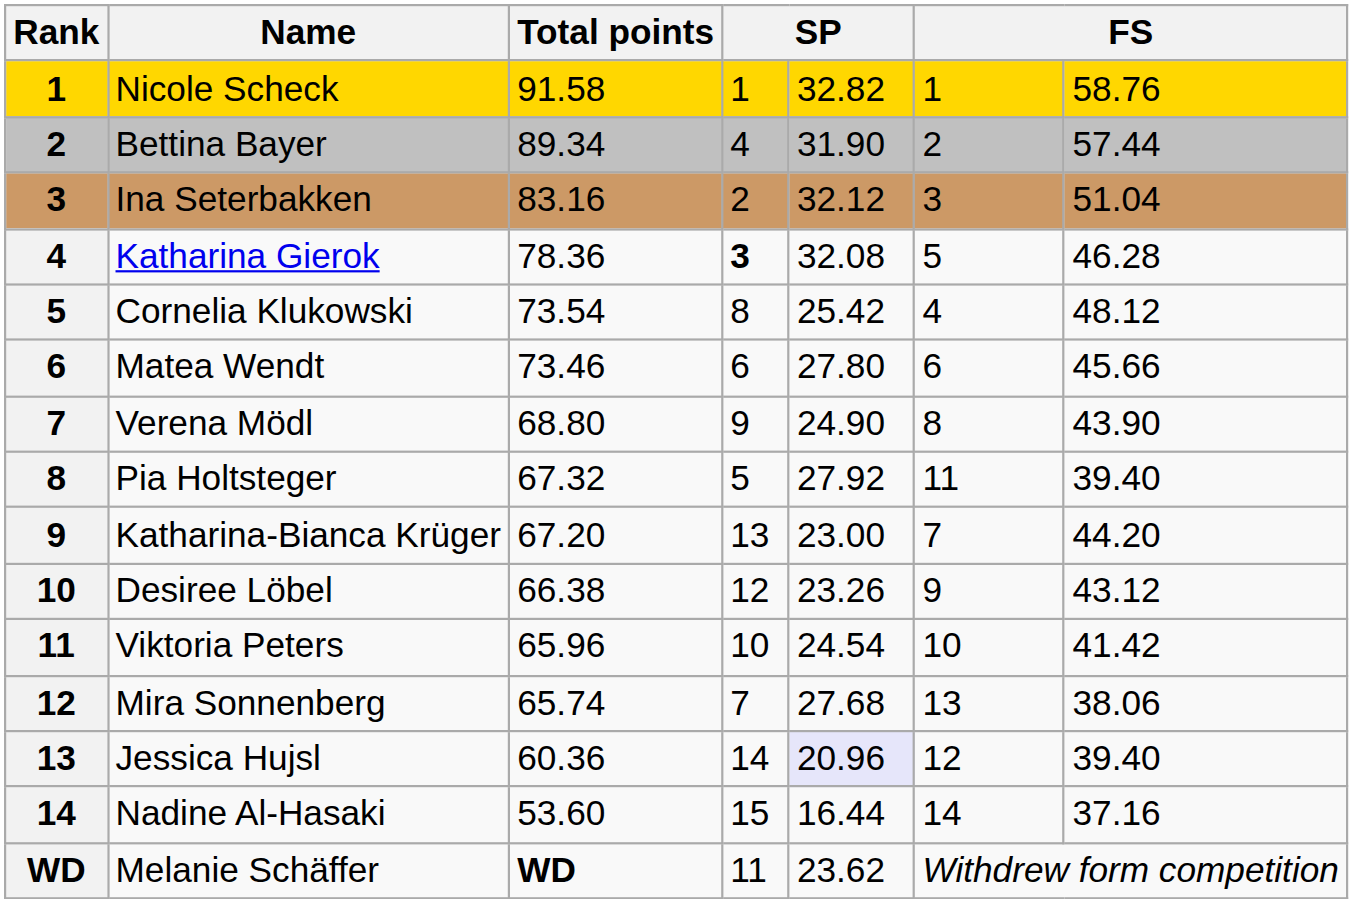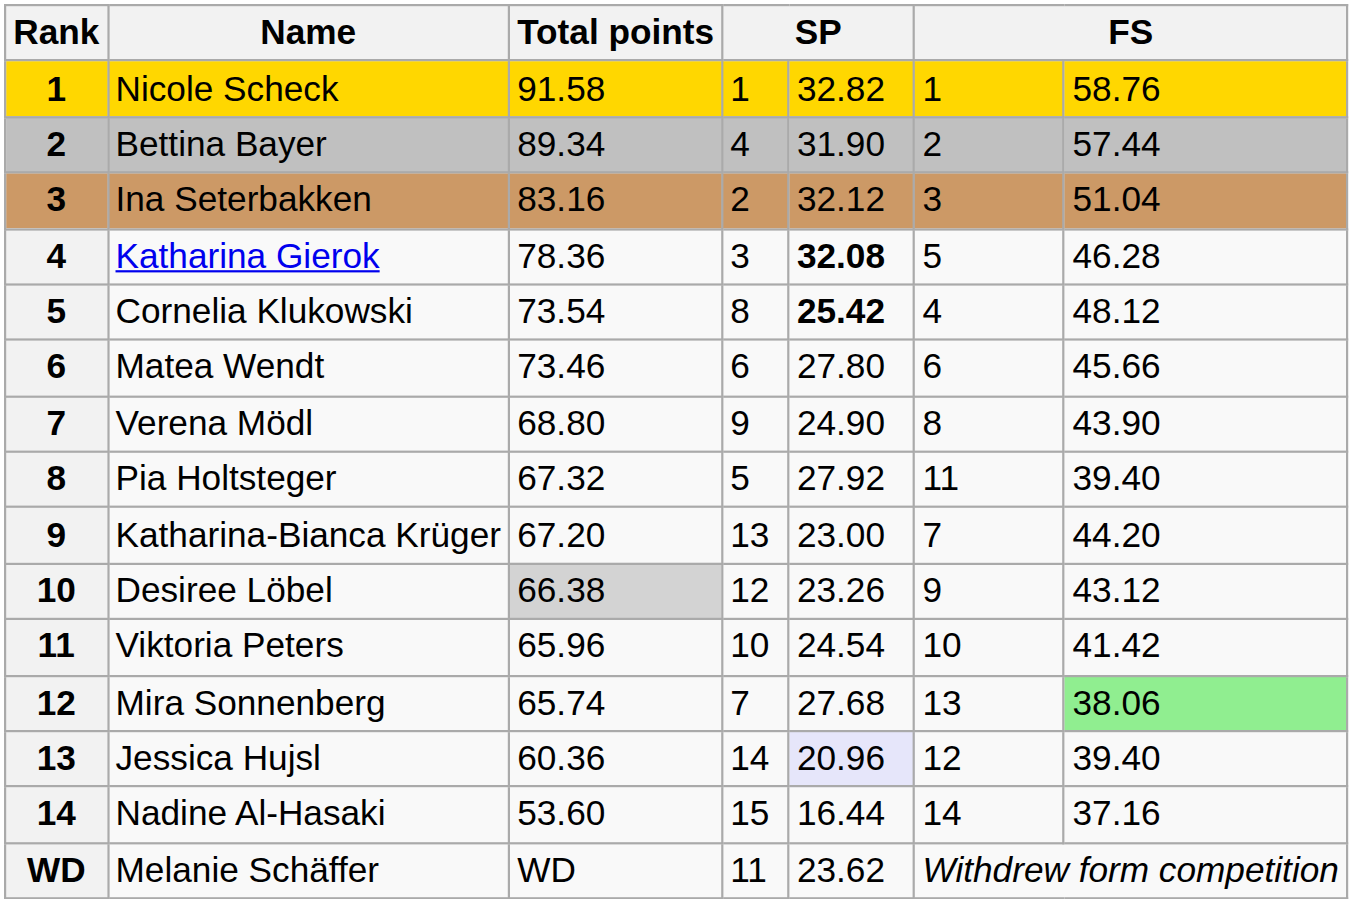(740, 255) bold -> (740, 255) normal
(841, 255) normal -> (841, 255) bold
(841, 311) normal -> (841, 311) bold
(561, 590) no background -> (561, 590) lightgrey background
(1117, 702) no background -> (1117, 702) lightgreen background
(547, 869) bold -> (547, 869) normal
